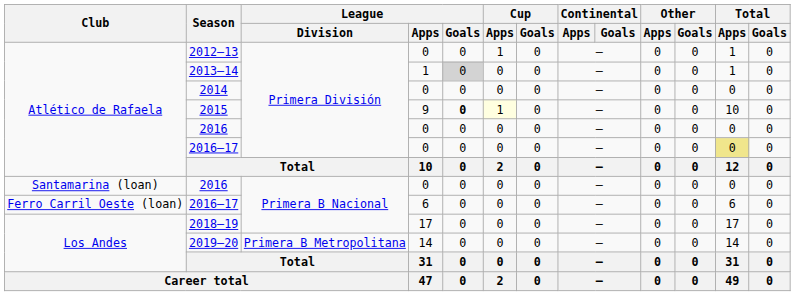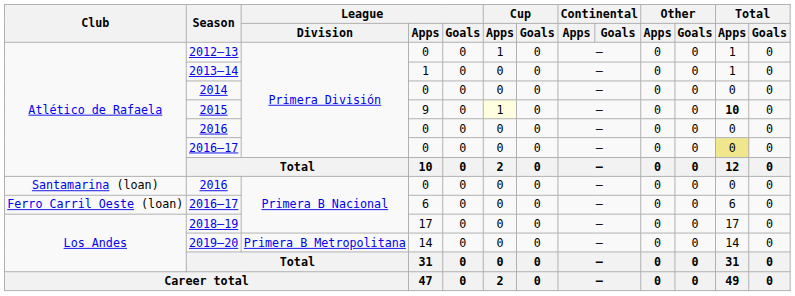(463, 71) lightgrey background -> (463, 71) no background
(463, 109) bold -> (463, 109) normal
(732, 109) normal -> (732, 109) bold
